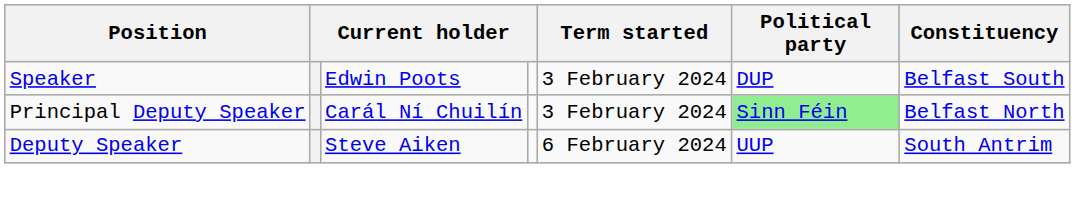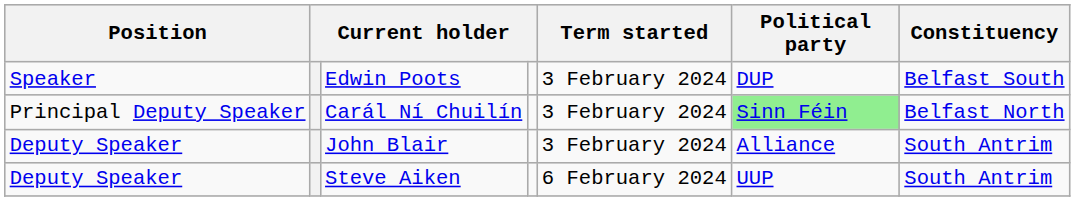+ row: (387, 146)
